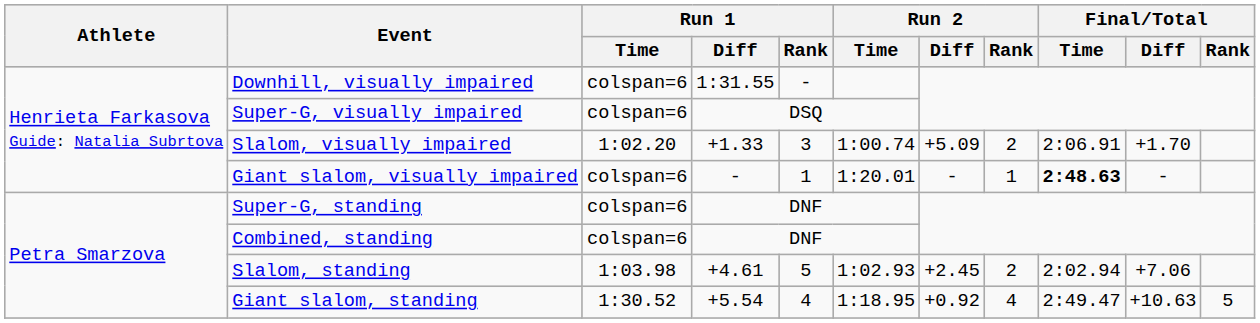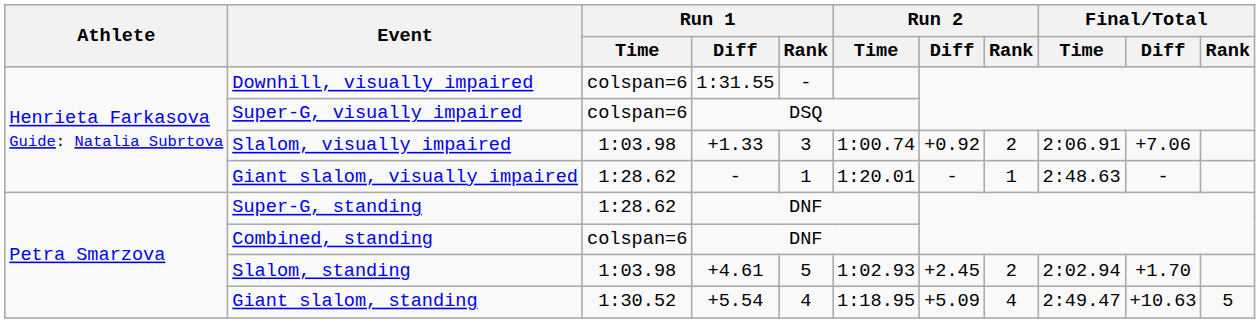(637, 145) 1:02.20 -> (637, 145) 1:03.98
(952, 145) +5.09 -> (952, 145) +0.92
(1163, 145) +1.70 -> (1163, 145) +7.06
(637, 176) colspan=6 -> (637, 176) 1:28.62
(1082, 176) bold -> (1082, 176) normal
(637, 208) colspan=6 -> (637, 208) 1:28.62
(1163, 270) +7.06 -> (1163, 270) +1.70
(952, 301) +0.92 -> (952, 301) +5.09
